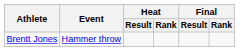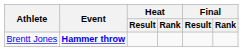(91, 40) normal -> (93, 40) bold
